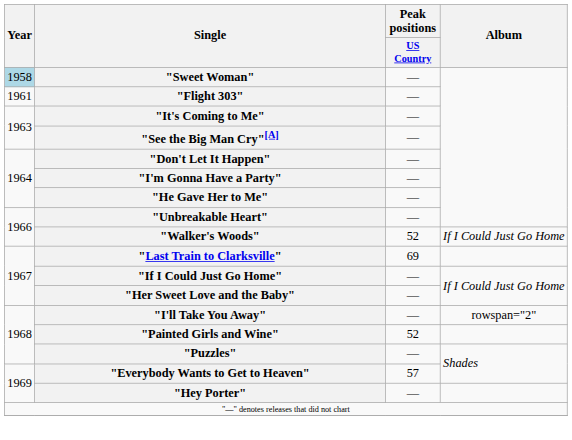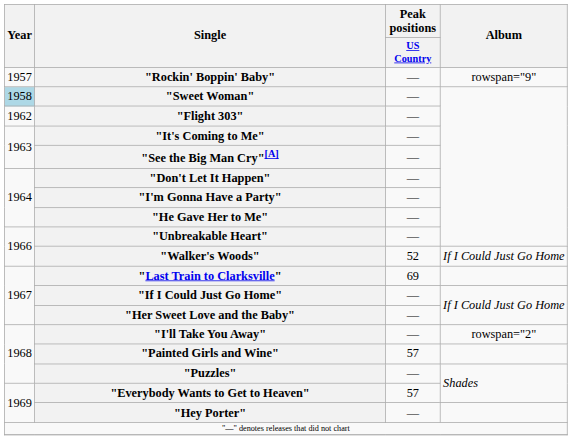+ row: (210, 77)
(20, 96) 1961 -> (20, 116) 1962
(413, 334) 52 -> (413, 354) 57
